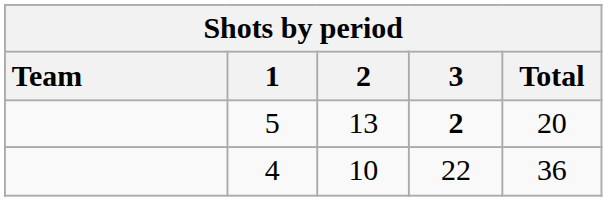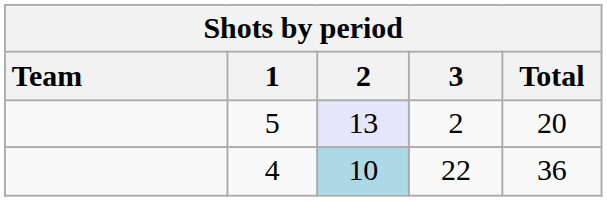(363, 123) no background -> (363, 123) lavender background
(456, 123) bold -> (456, 123) normal
(363, 170) no background -> (363, 170) lightblue background
